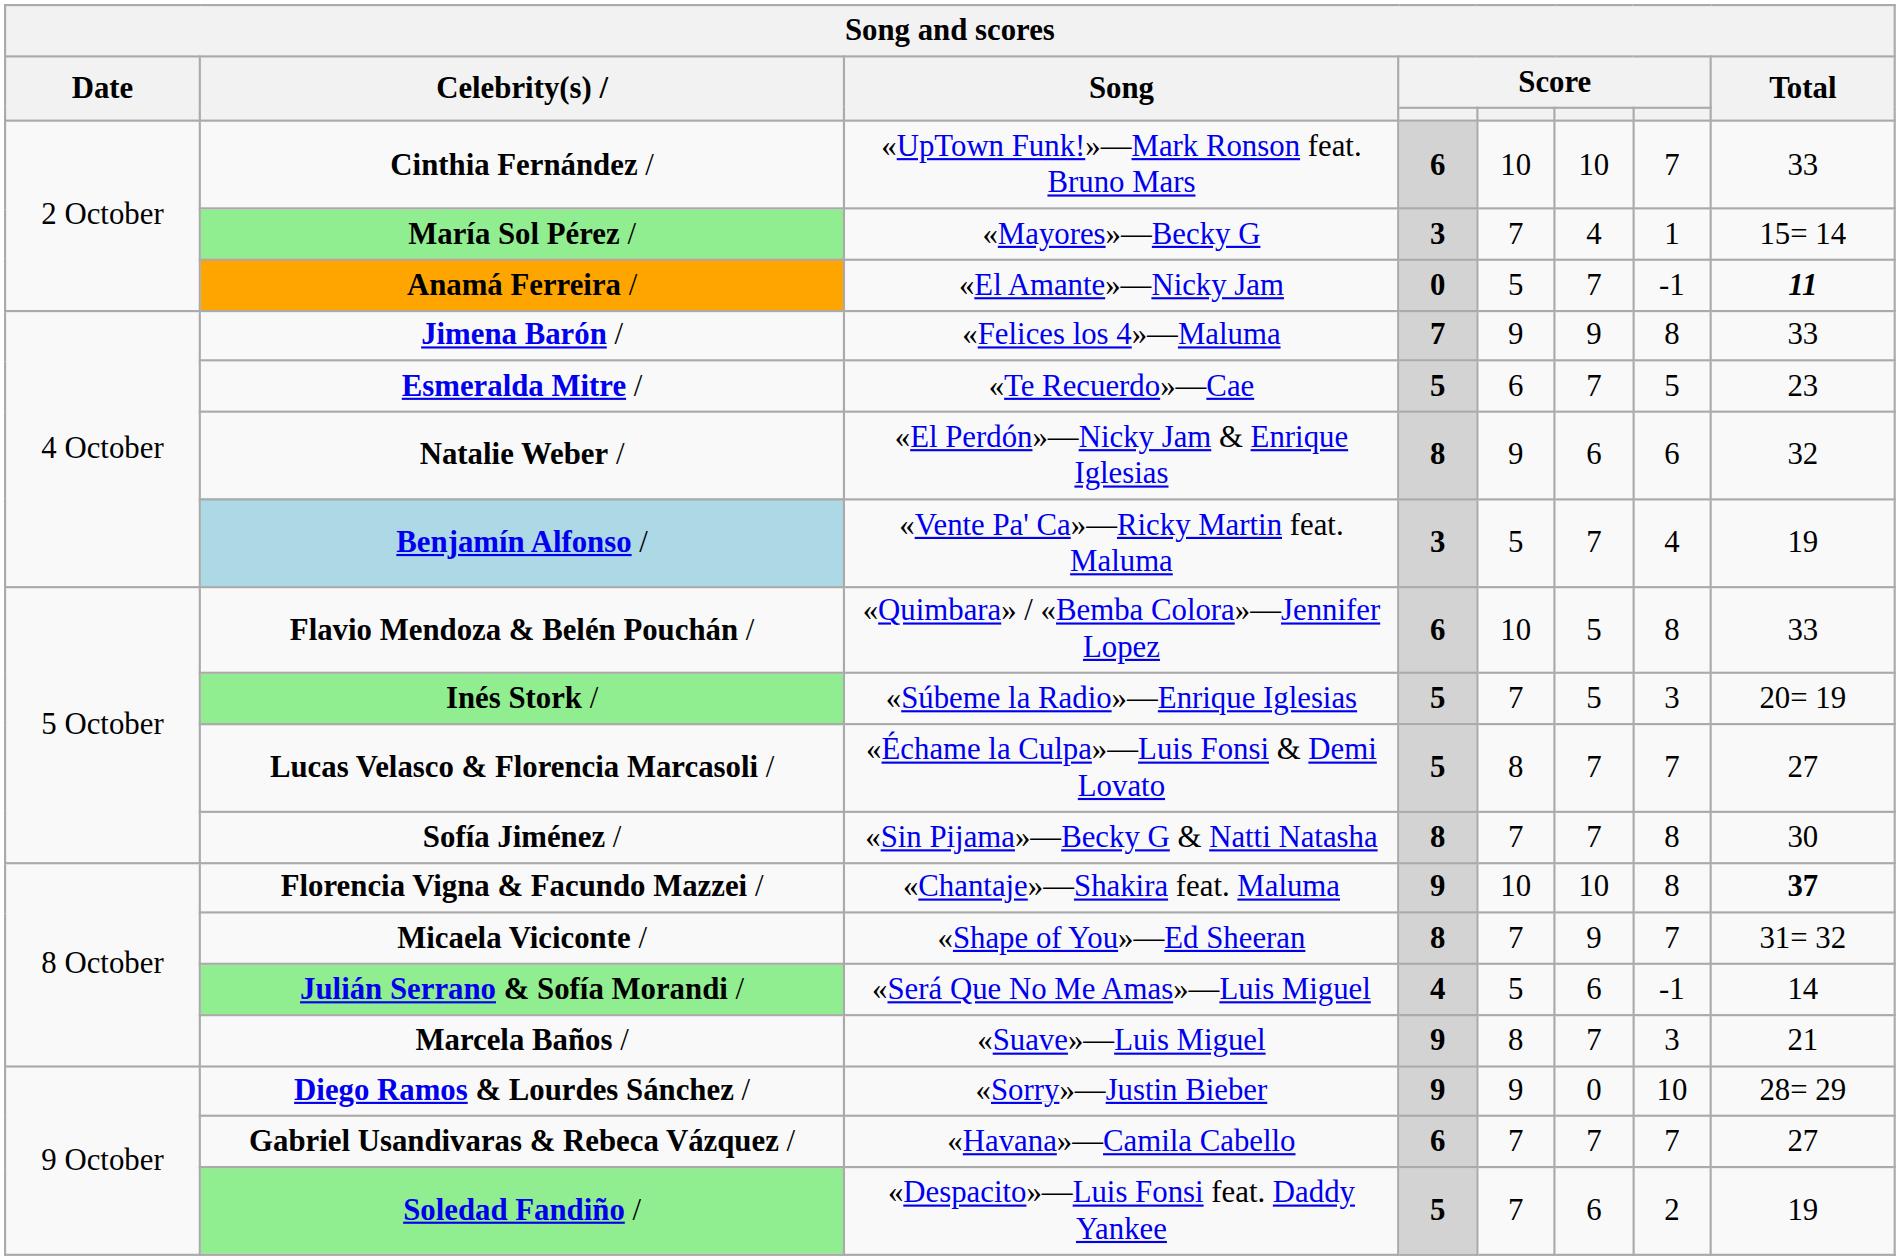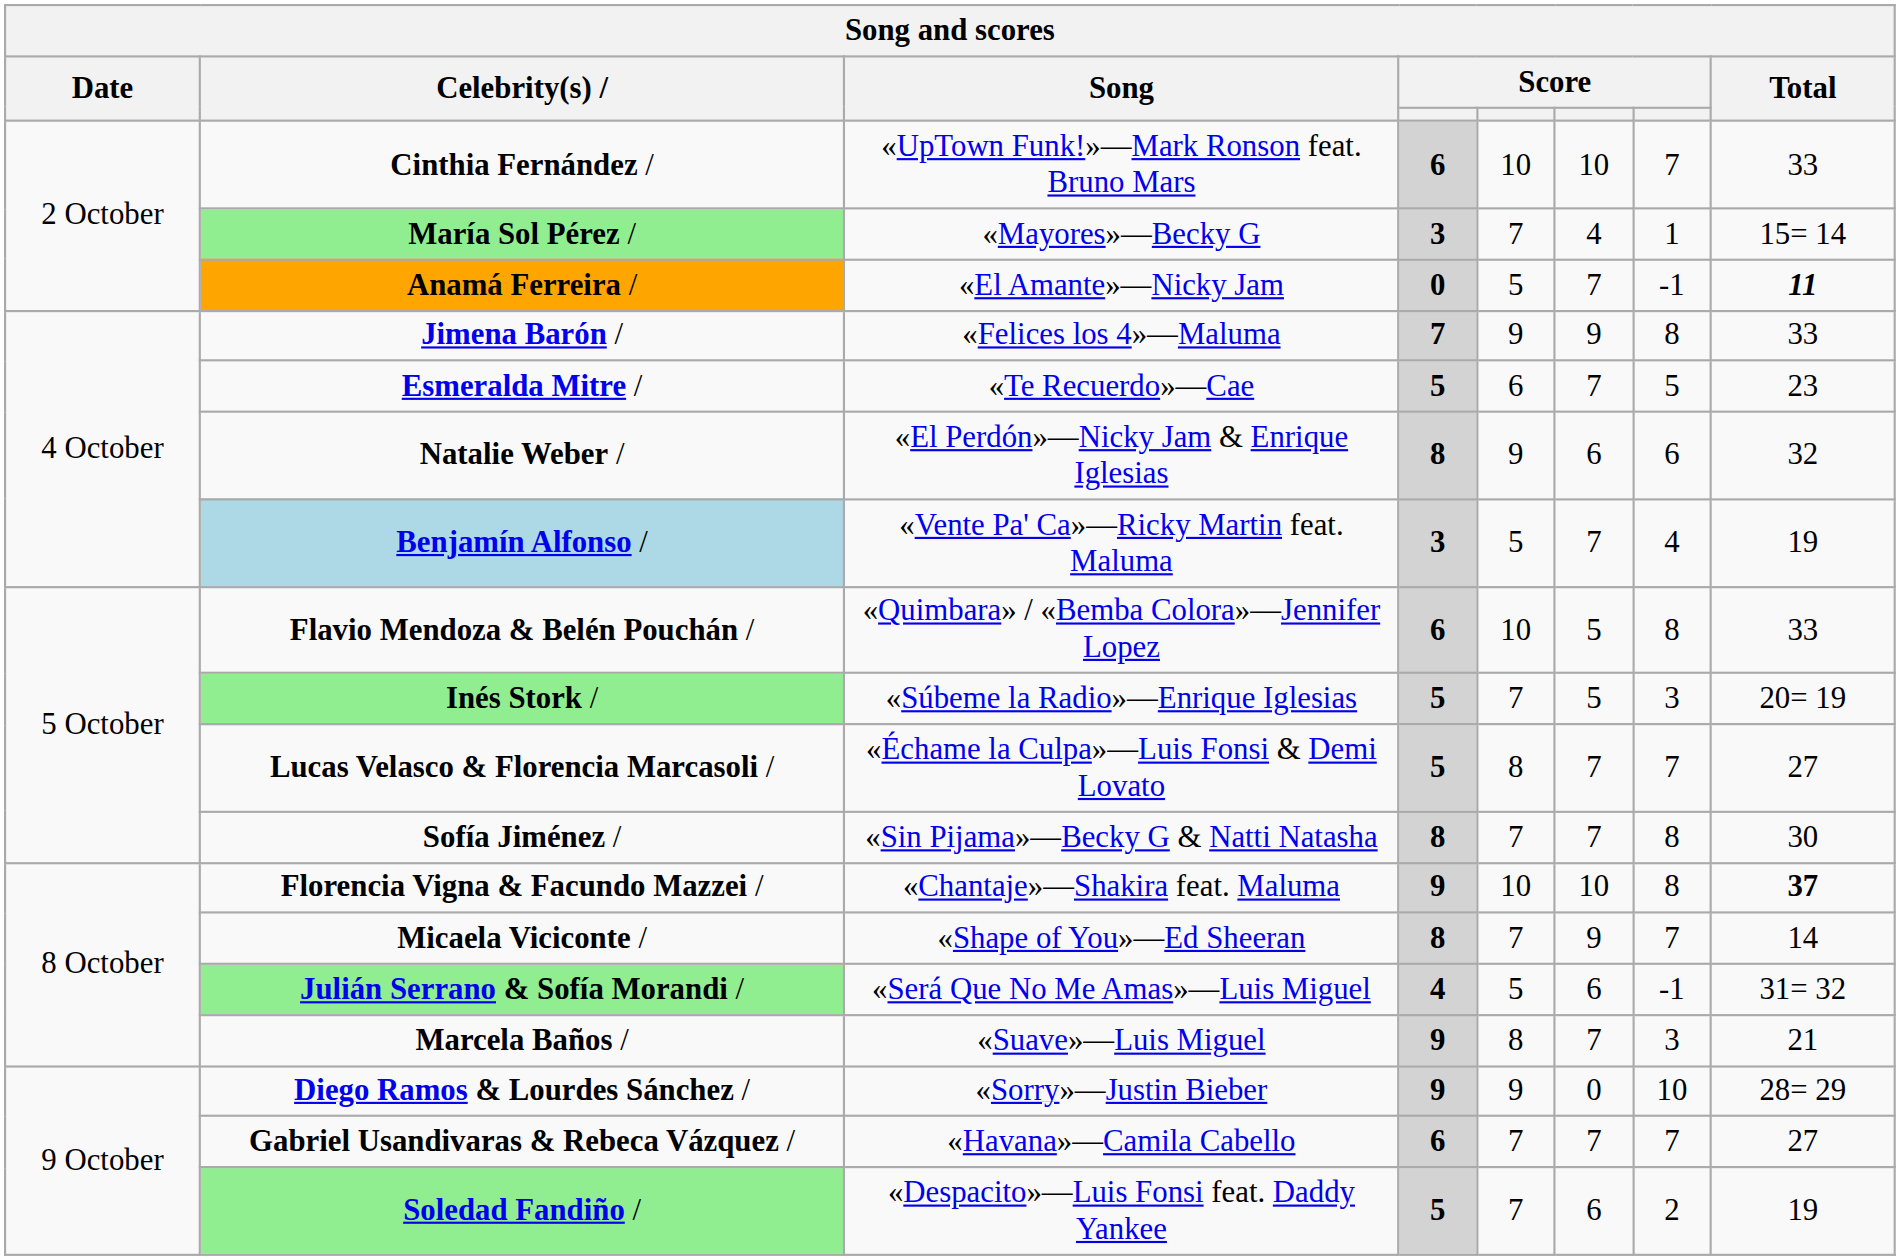(1803, 938) 31= 32 -> (1803, 938) 14
(1803, 989) 14 -> (1803, 989) 31= 32
